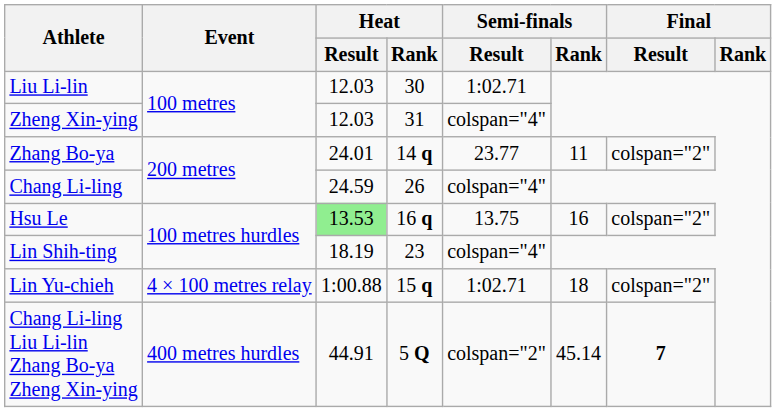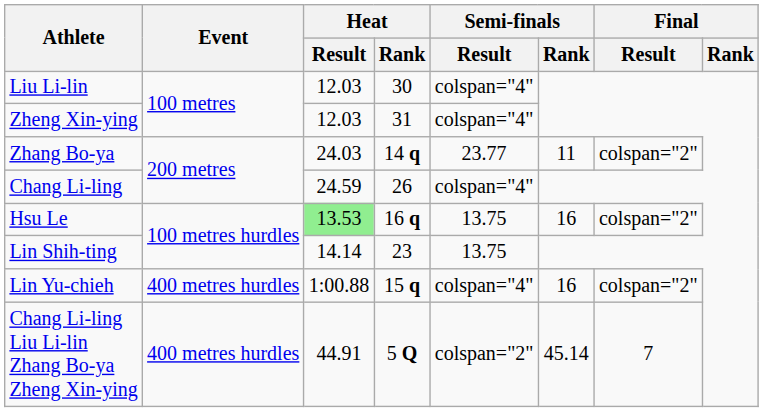(497, 87) 1:02.71 -> (484, 87) colspan="4"
(351, 153) 24.01 -> (339, 153) 24.03
(351, 252) 18.19 -> (339, 252) 14.14
(497, 252) colspan="4" -> (484, 252) 13.75
(229, 285) 4 × 100 metres relay -> (223, 285) 400 metres hurdles
(497, 285) 1:02.71 -> (484, 285) colspan="4"
(579, 285) 18 -> (566, 285) 16
(661, 353) bold -> (648, 353) normal
